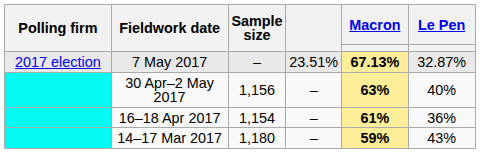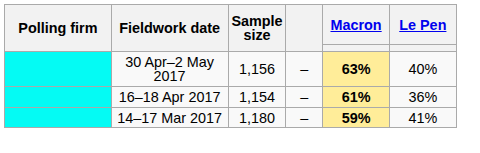- row: (170, 62)
(442, 138) 43% -> (423, 118) 41%
